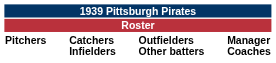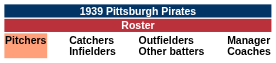(26, 40) no background -> (26, 40) lightsalmon background
